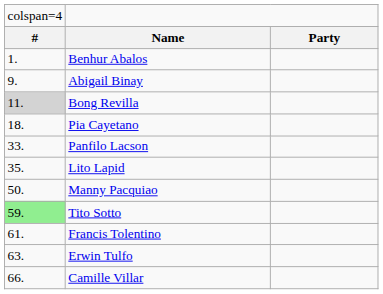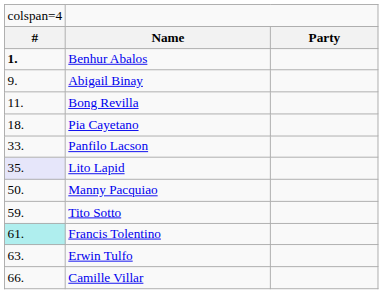(13, 59) normal -> (13, 59) bold
(16, 103) lightgrey background -> (16, 103) no background
(16, 168) no background -> (16, 168) lavender background
(16, 212) lightgreen background -> (16, 212) no background
(16, 234) no background -> (16, 234) paleturquoise background
